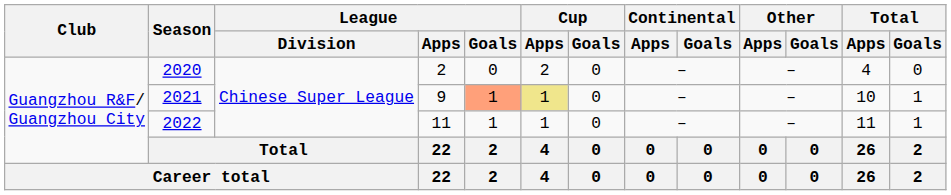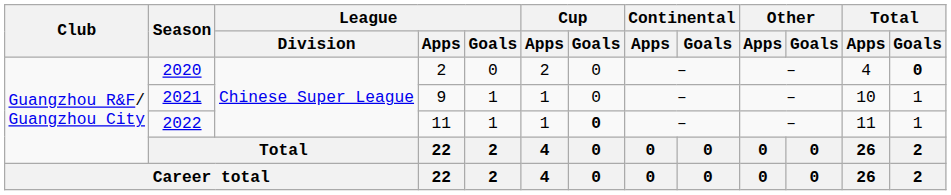(918, 71) normal -> (918, 71) bold
(493, 97) lightsalmon background -> (493, 97) no background
(545, 97) khaki background -> (545, 97) no background
(596, 124) normal -> (596, 124) bold
